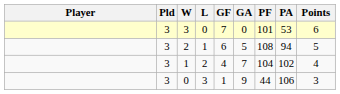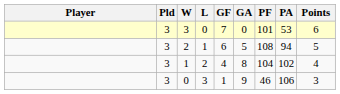(244, 64) 7 -> (244, 64) 8
(265, 81) 44 -> (265, 81) 46
